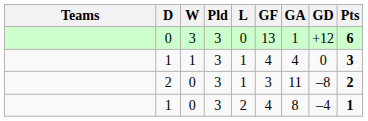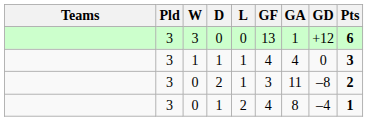columns swapped: (218, 15) <-> (168, 15)
